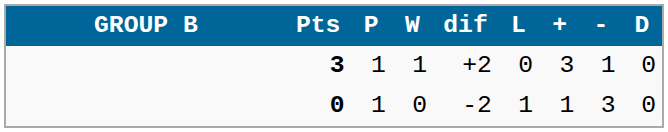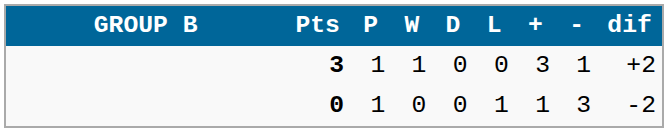columns swapped: (642, 26) <-> (465, 26)
